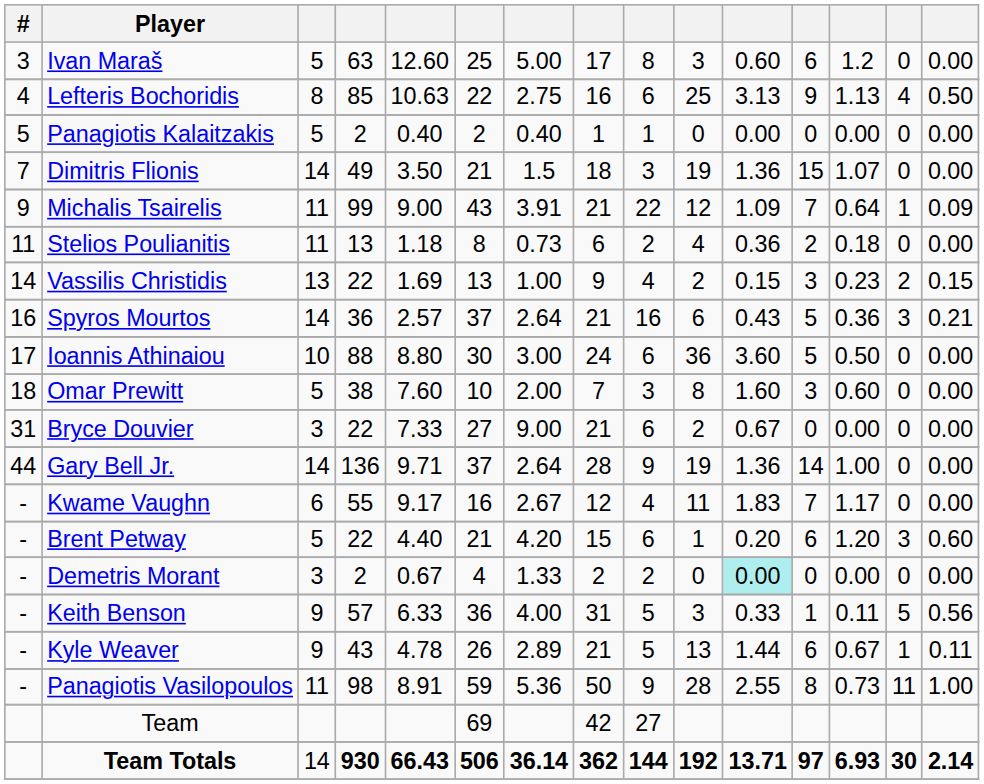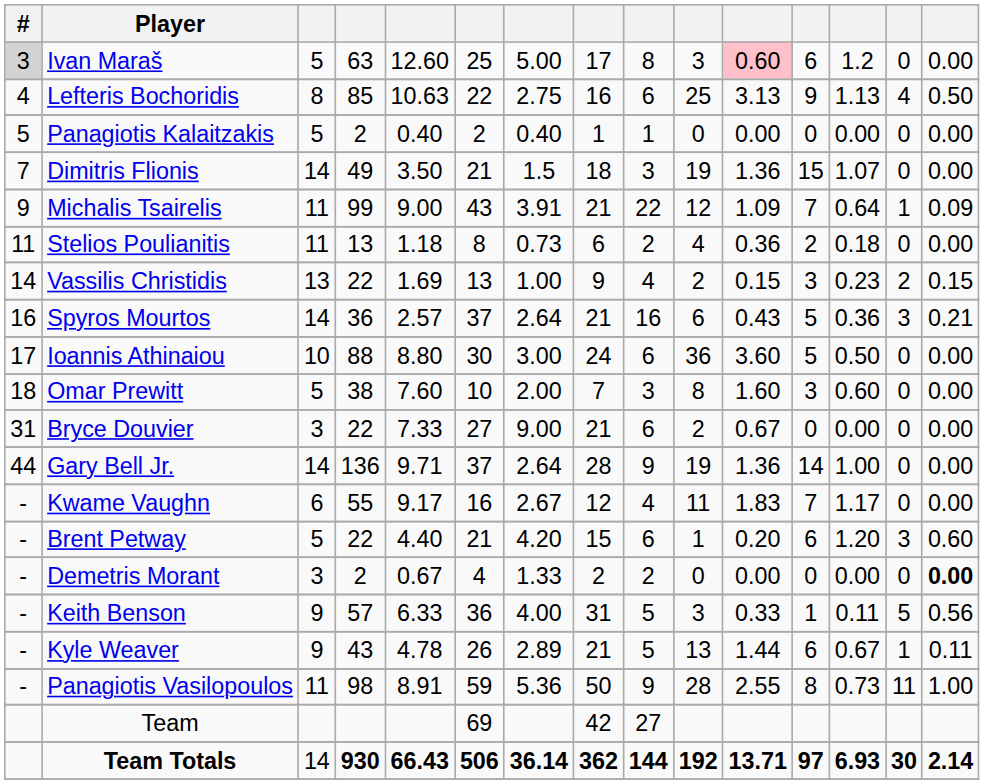(23, 60) no background -> (23, 60) lightgrey background
(758, 60) no background -> (758, 60) pink background
(758, 576) paleturquoise background -> (758, 576) no background
(951, 576) normal -> (951, 576) bold
